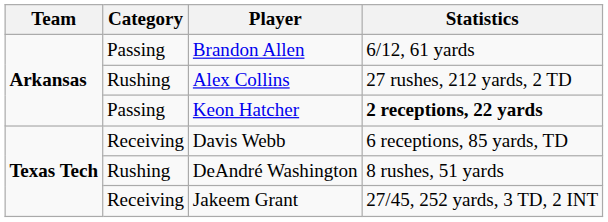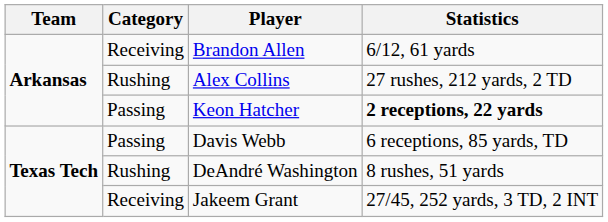(136, 49) Passing -> (145, 49) Receiving
(145, 140) Receiving -> (136, 140) Passing
